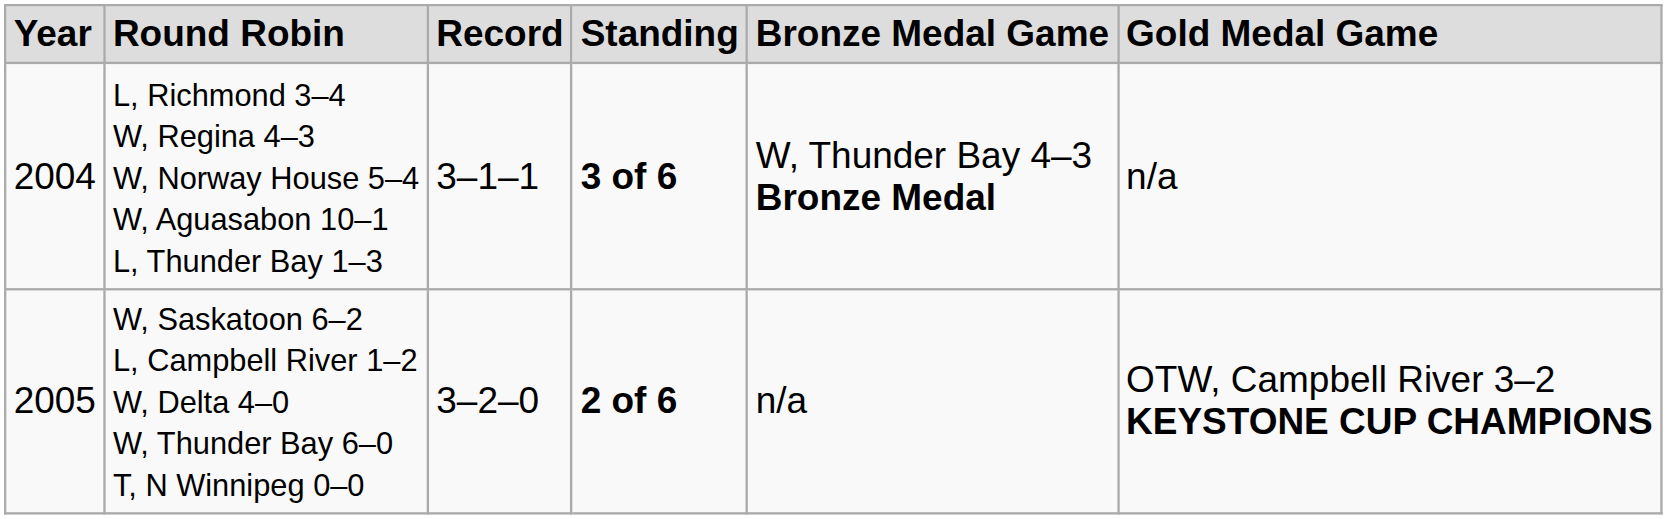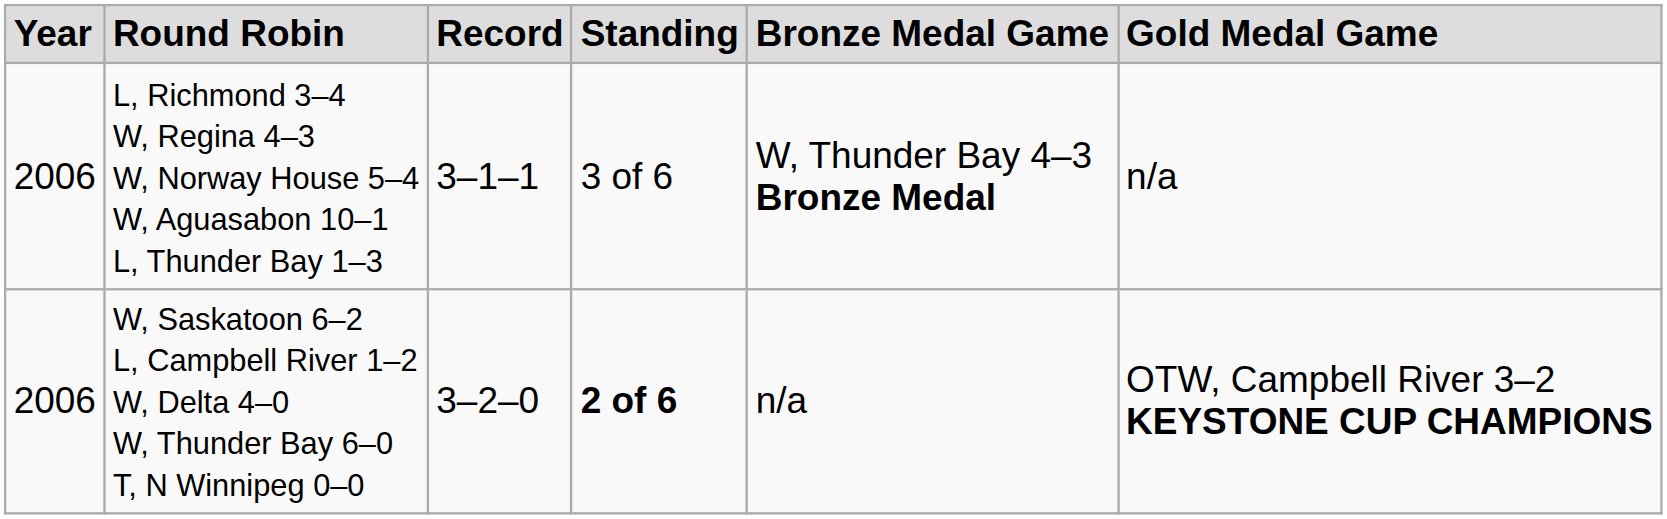(55, 175) 2004 -> (55, 175) 2006
(629, 175) bold -> (627, 175) normal
(55, 400) 2005 -> (55, 400) 2006
